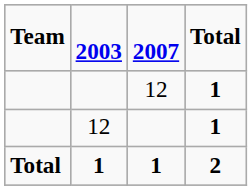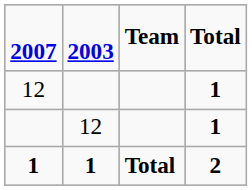columns swapped: (37, 37) <-> (156, 51)
